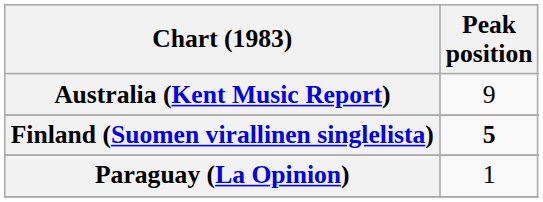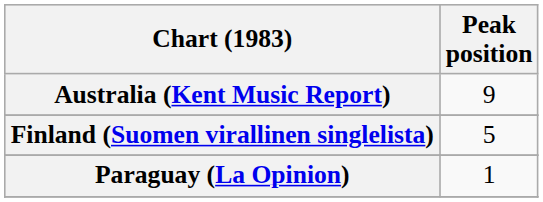(489, 134) bold -> (489, 134) normal
